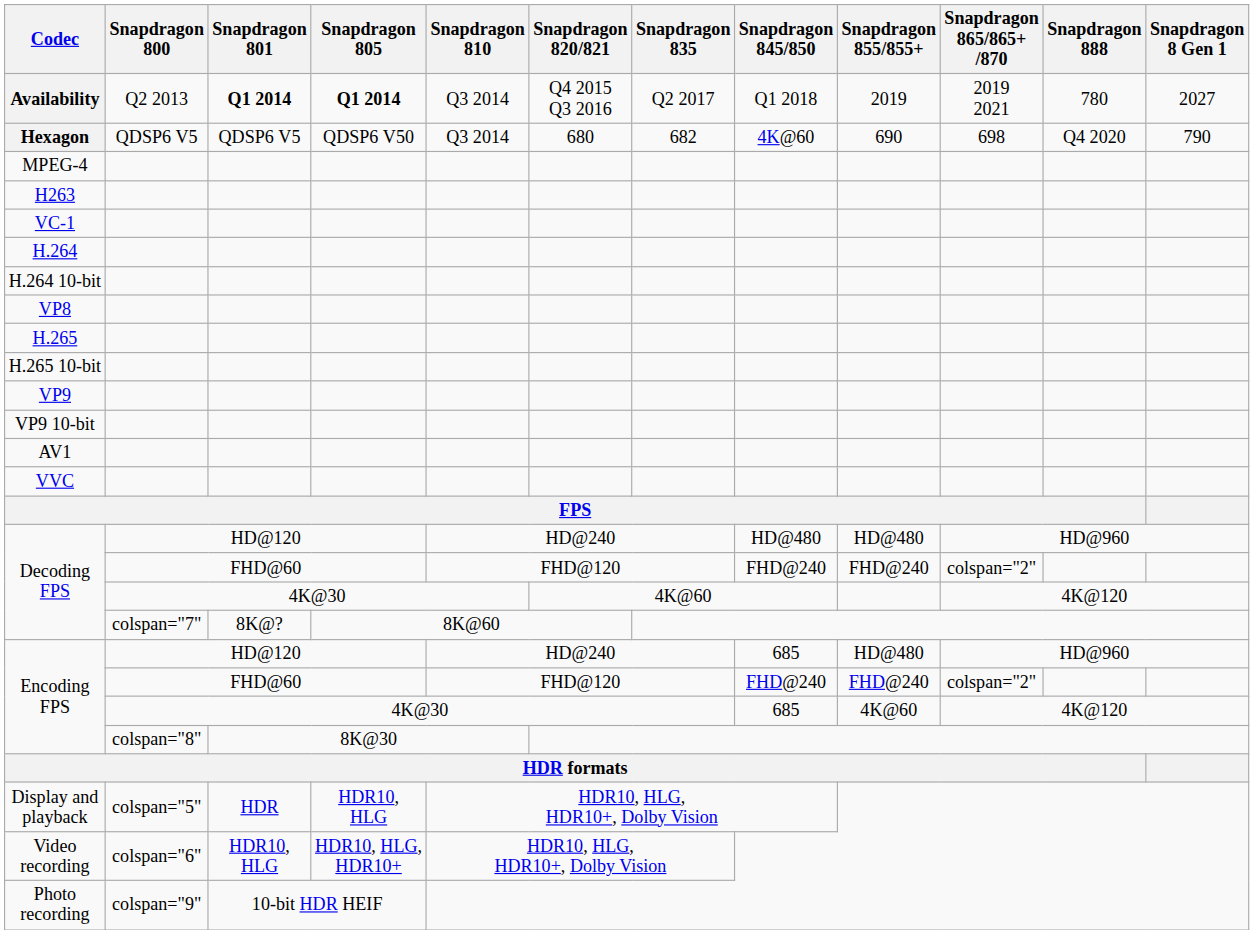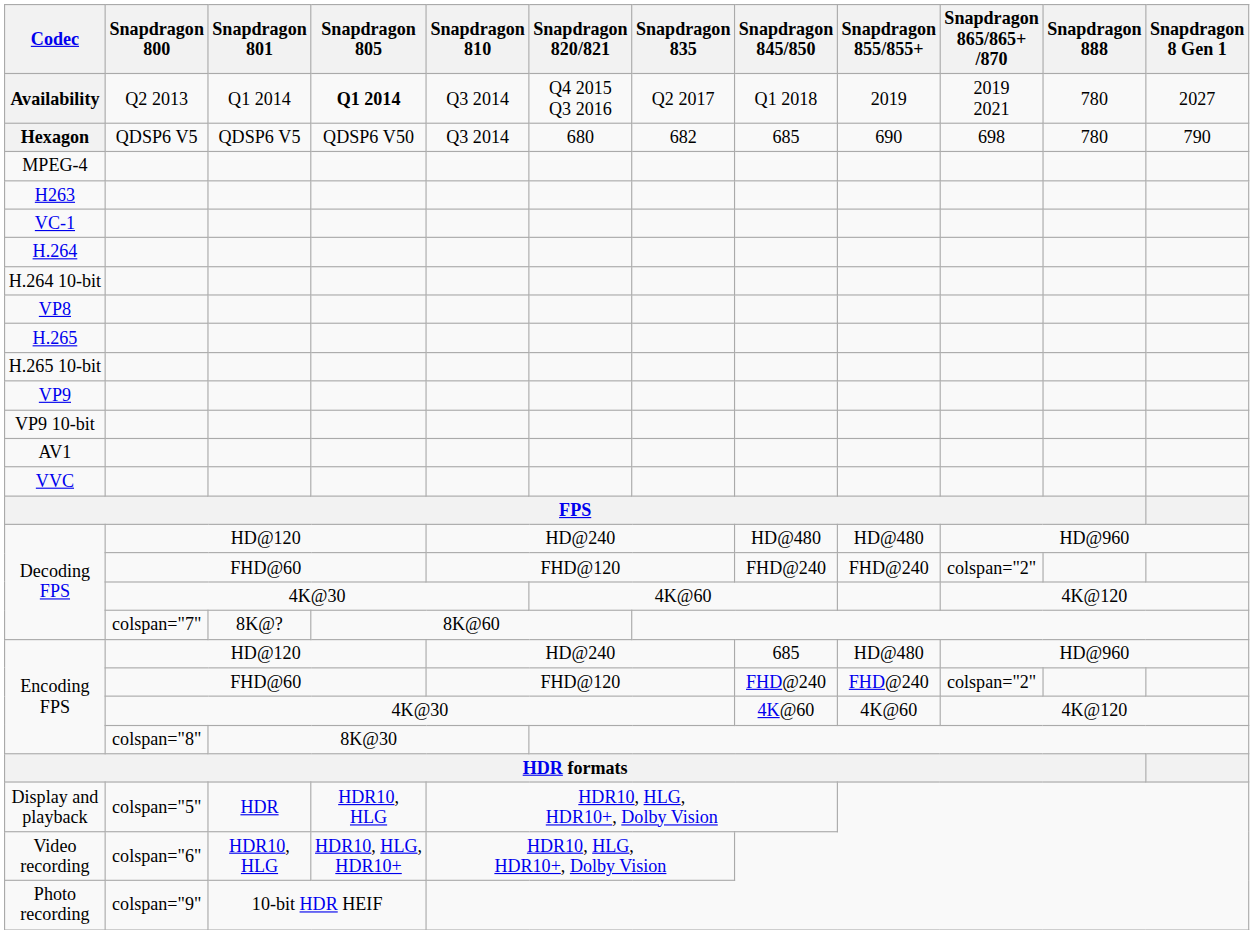(259, 98) bold -> (260, 98) normal
(786, 137) 4K@60 -> (786, 137) 685
(1094, 137) Q4 2020 -> (1094, 137) 780
(786, 710) 685 -> (786, 710) 4K@60
